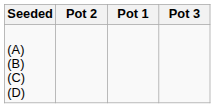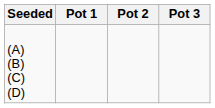columns swapped: (133, 14) <-> (82, 14)
